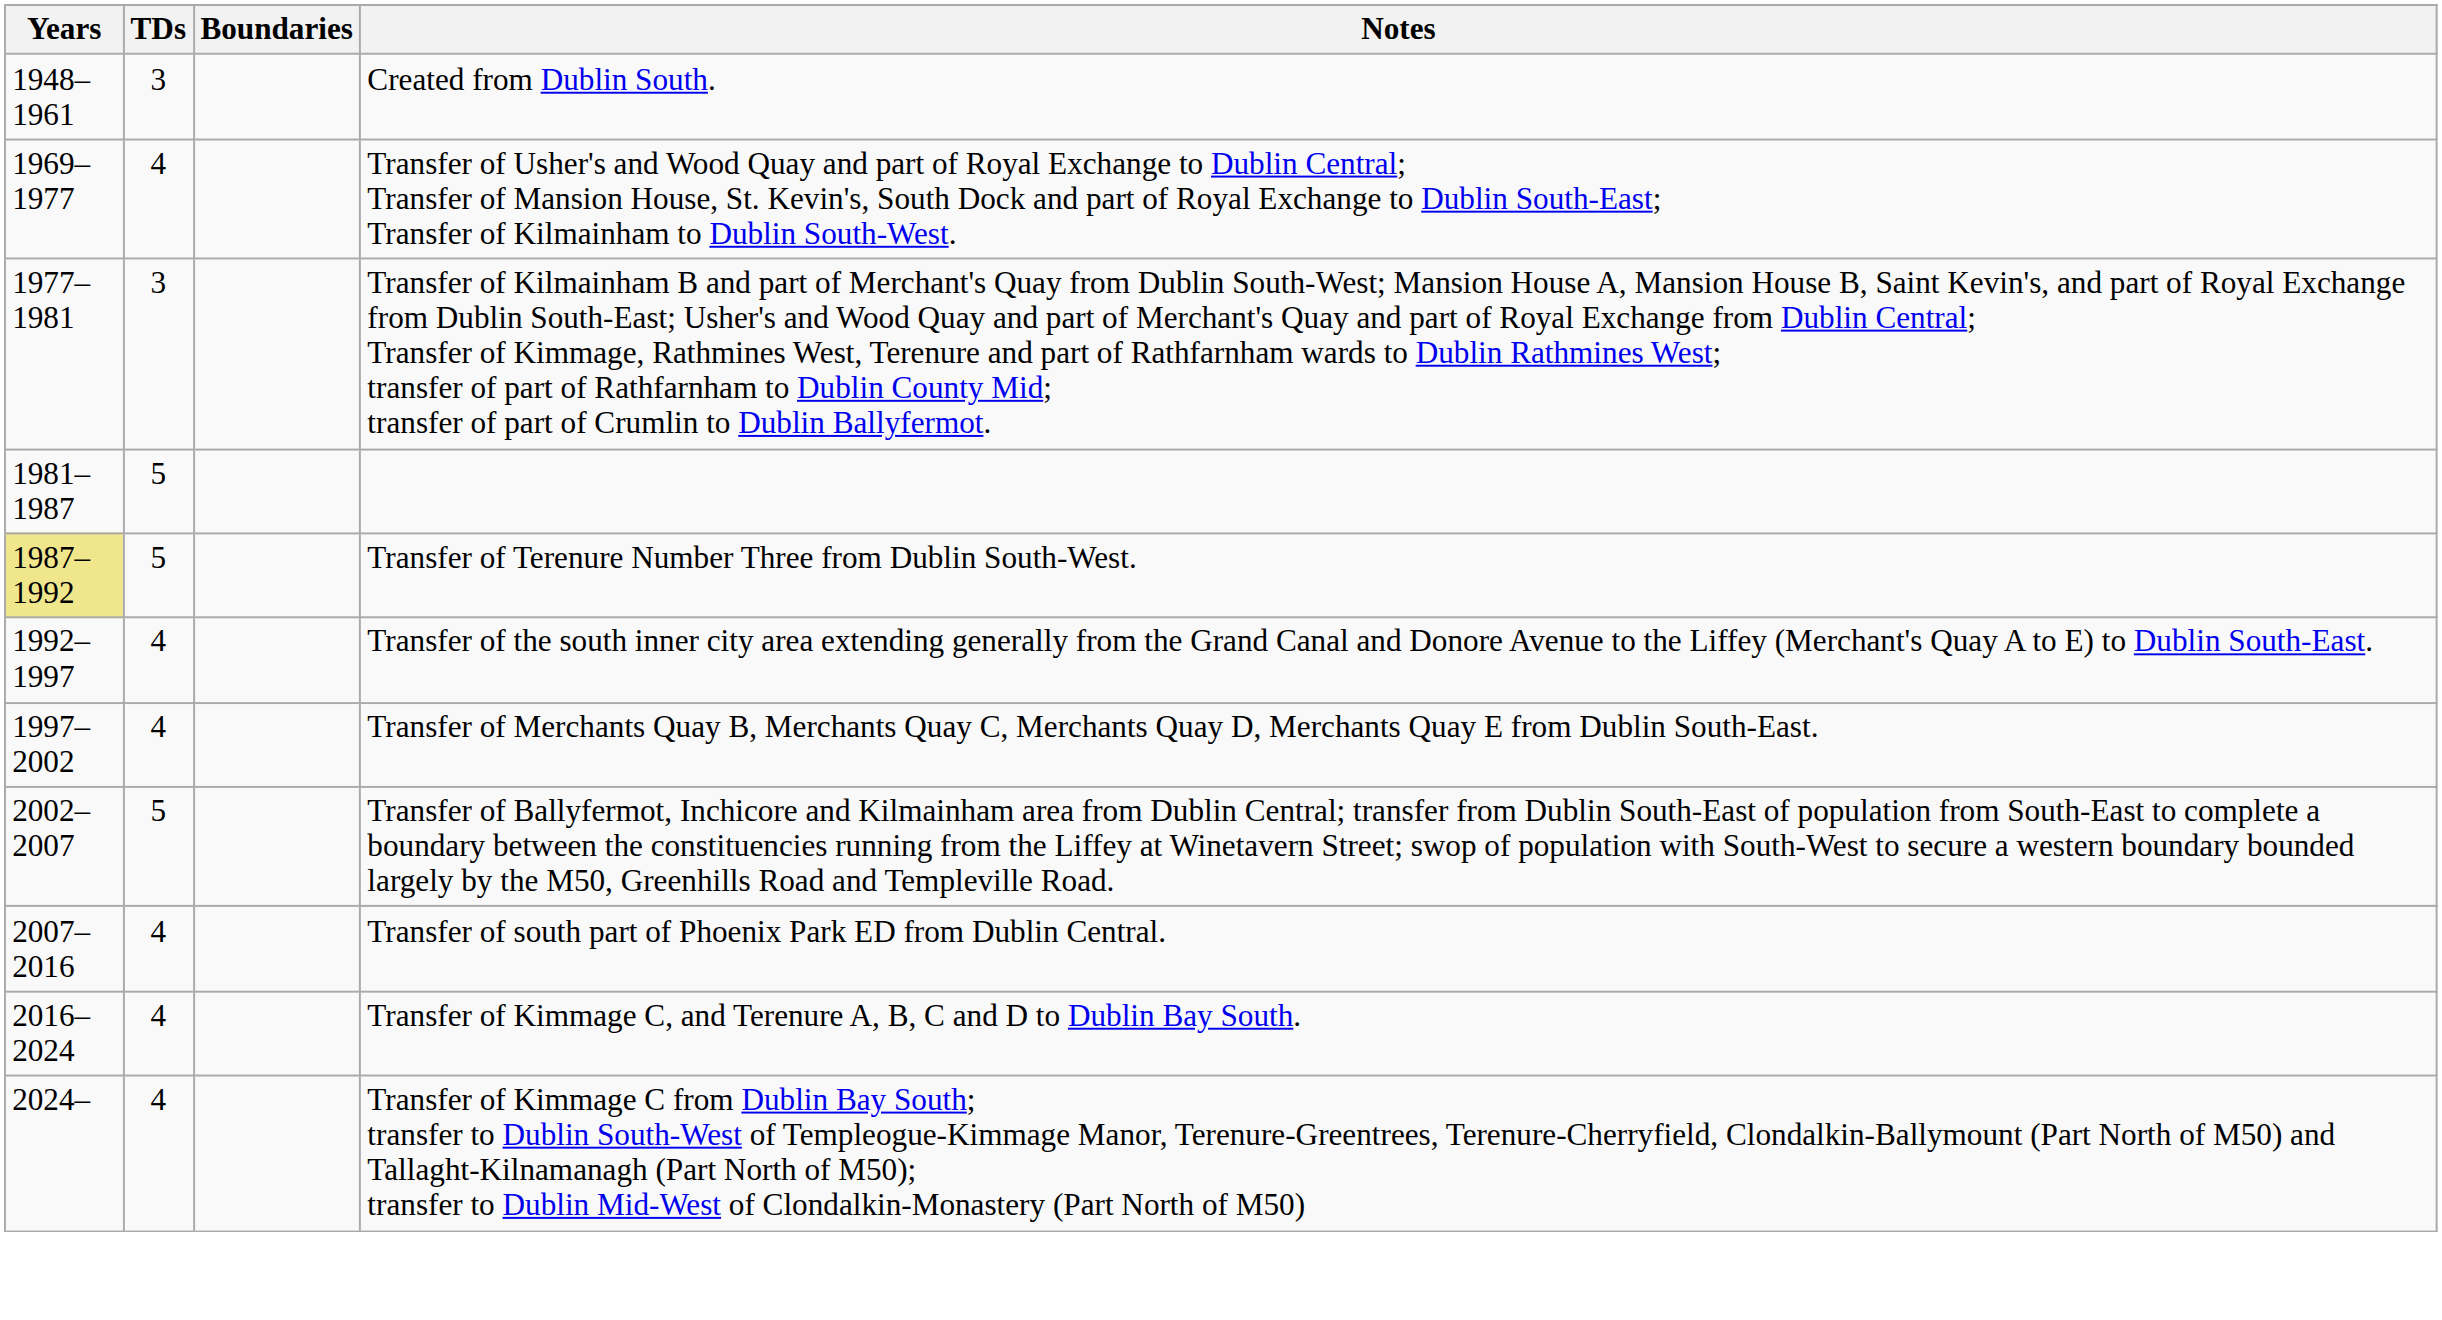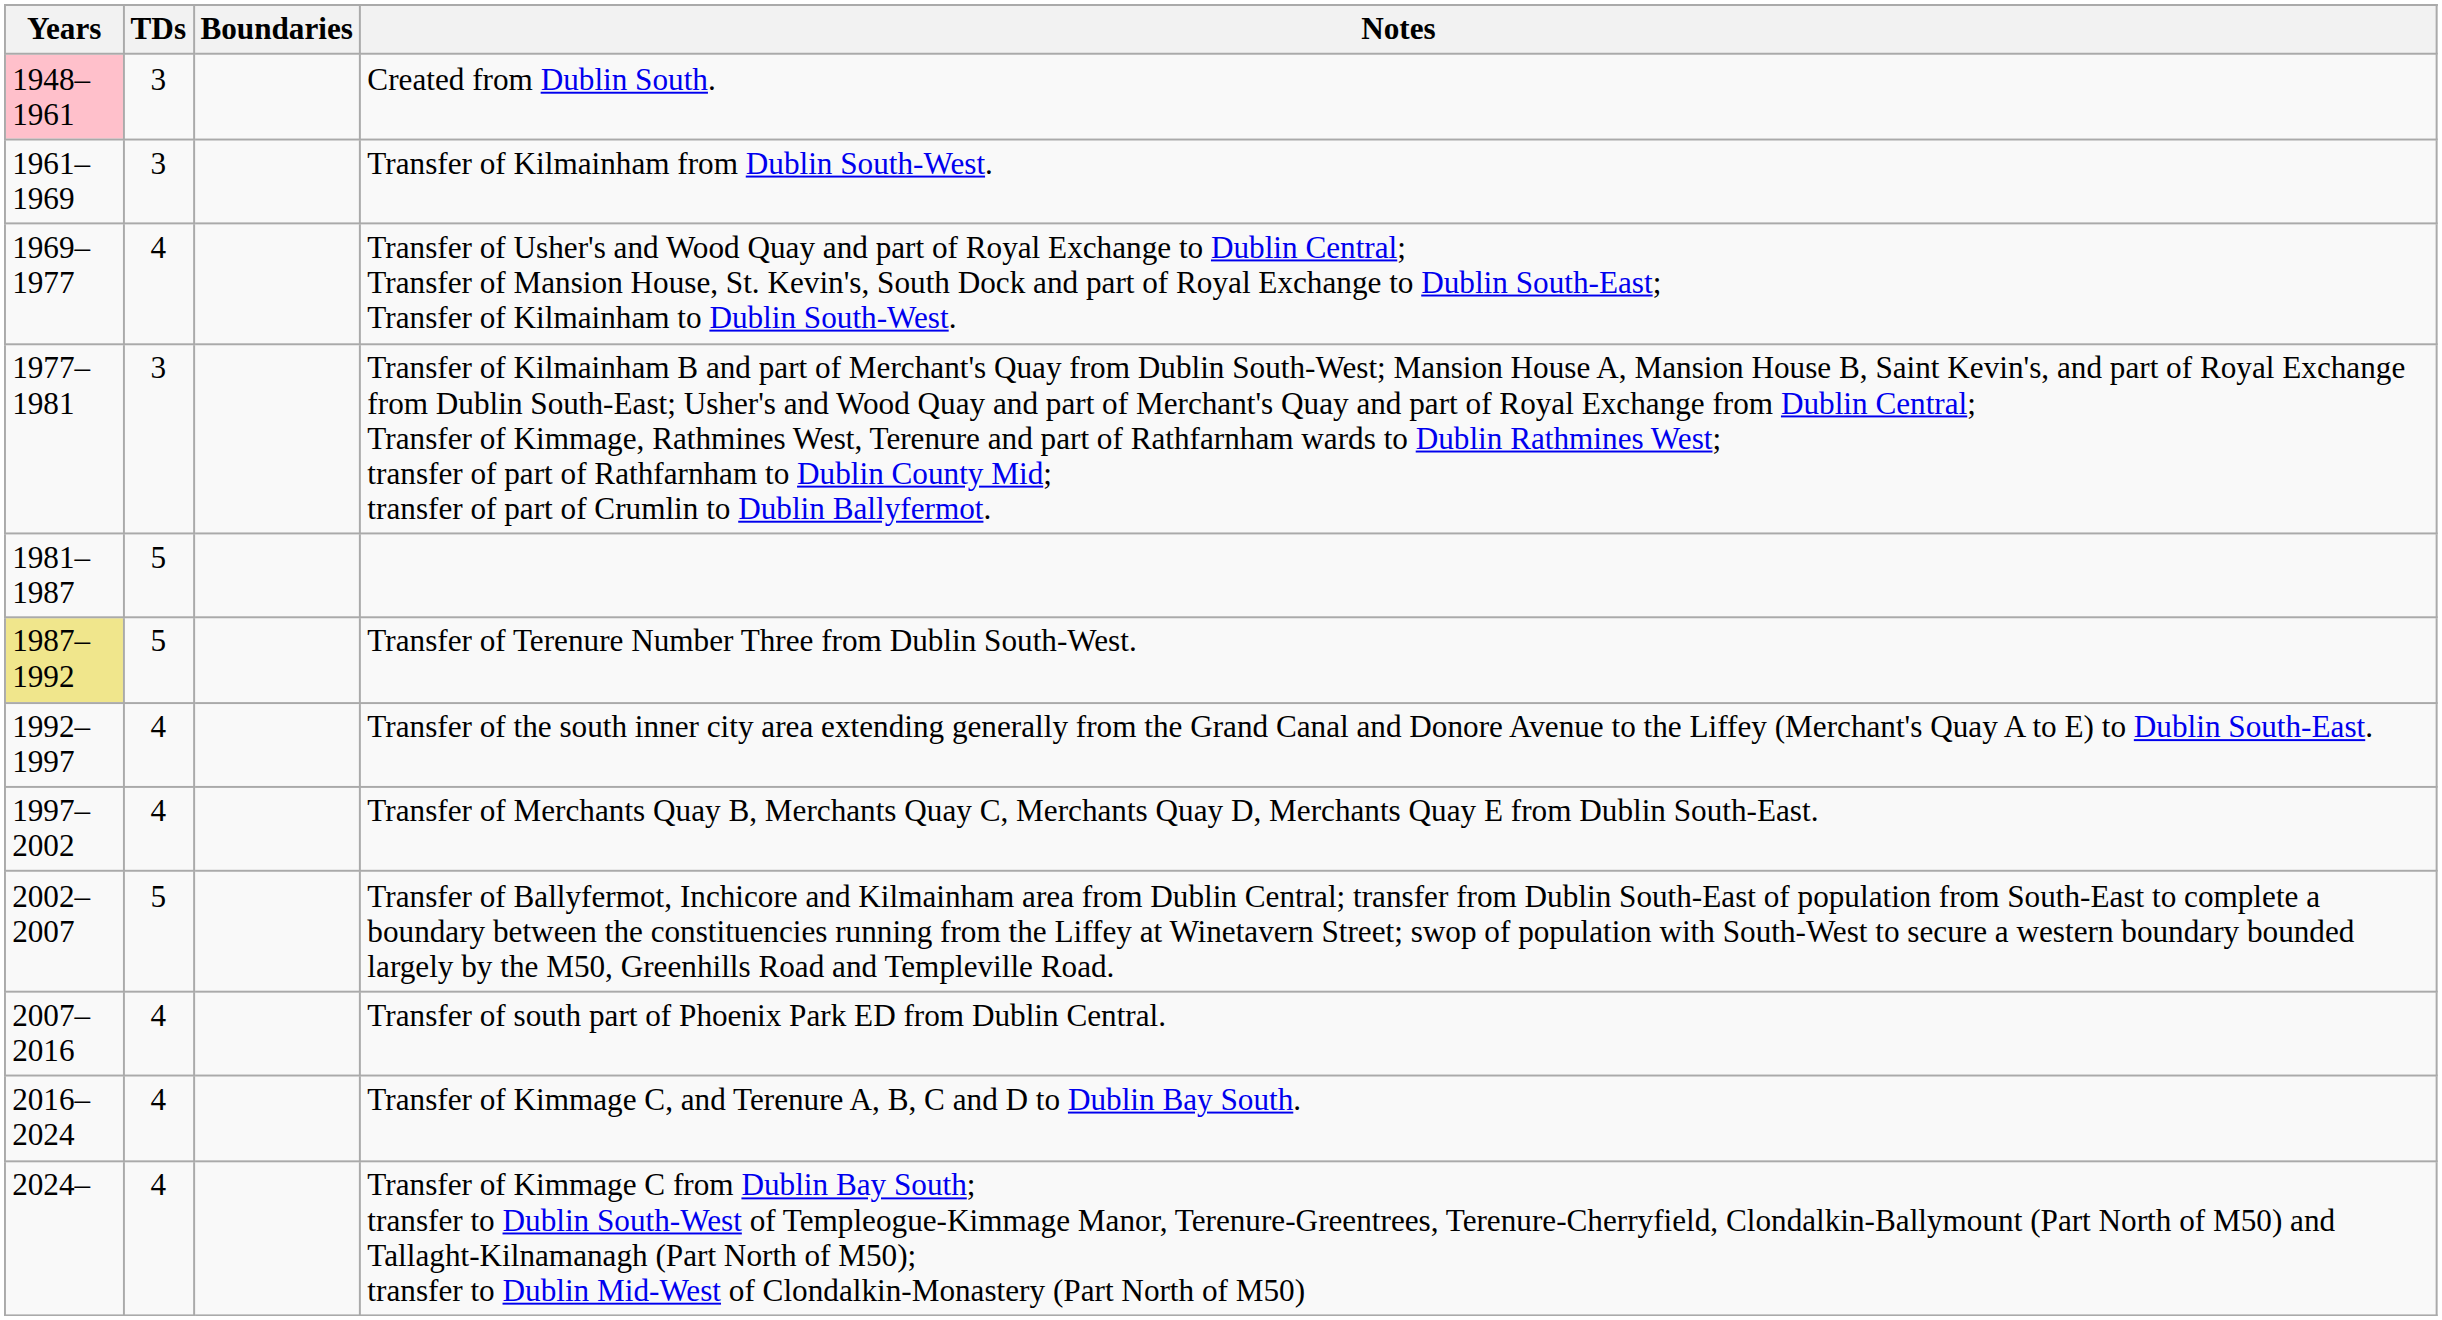(51, 96) no background -> (51, 96) pink background
+ row: (680, 163)
